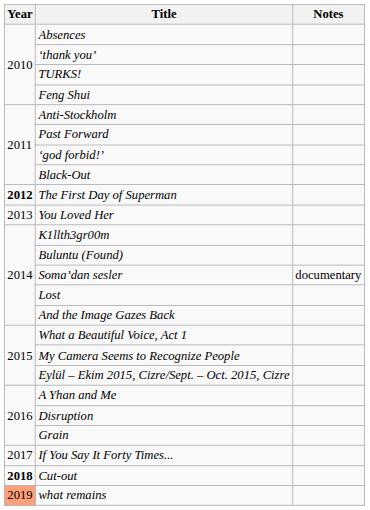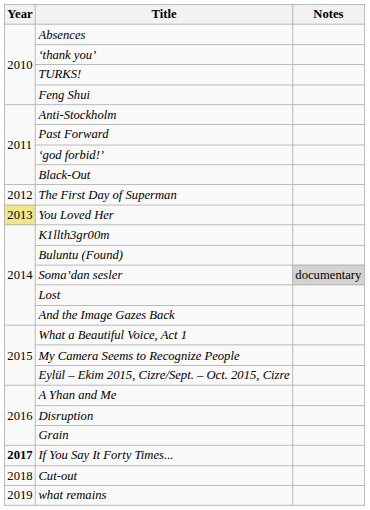(20, 194) bold -> (20, 194) normal
(20, 214) no background -> (20, 214) khaki background
(328, 275) no background -> (328, 275) lightgrey background
(20, 455) normal -> (20, 455) bold
(20, 475) bold -> (20, 475) normal
(20, 495) lightsalmon background -> (20, 495) no background
